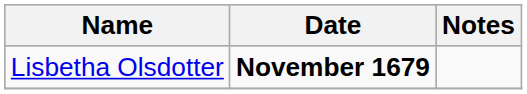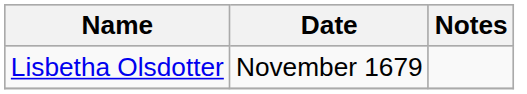(333, 66) bold -> (329, 66) normal
